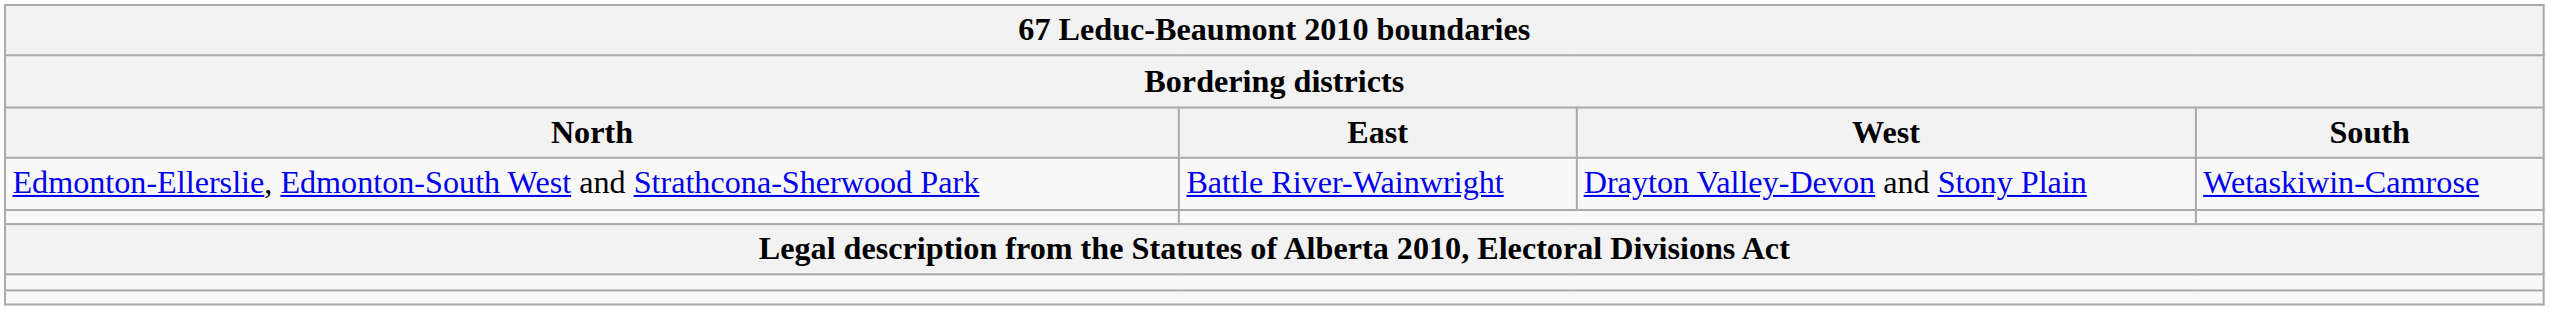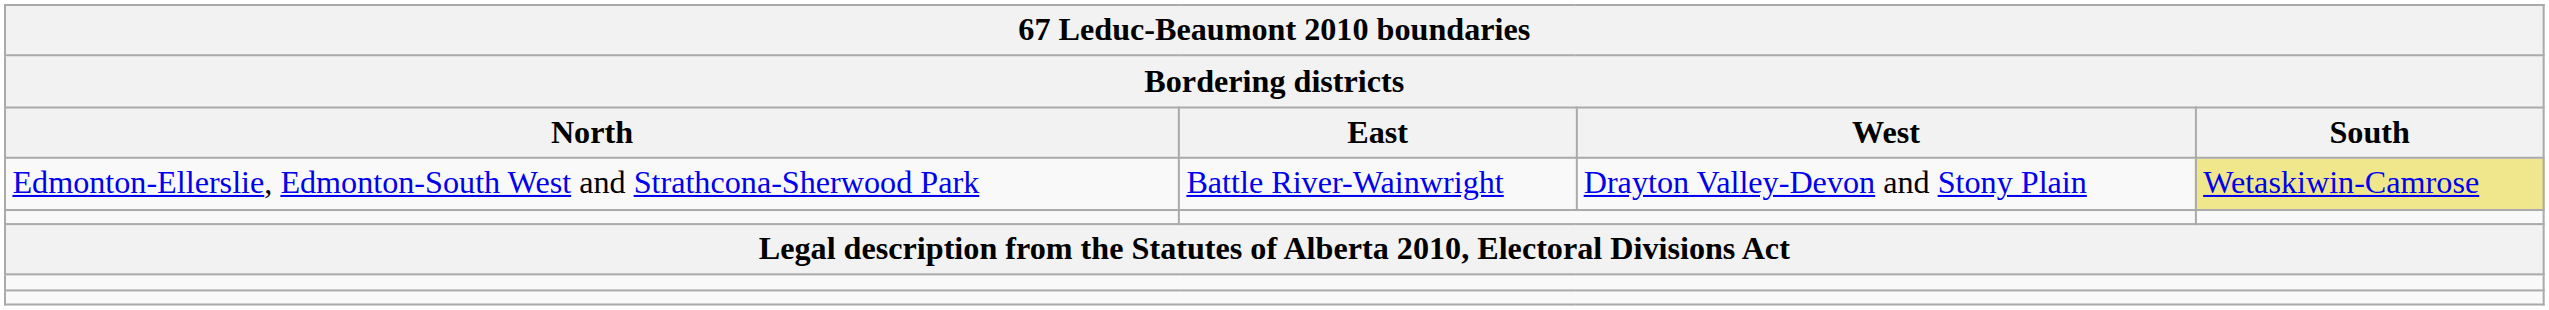(2341, 183) no background -> (2341, 183) khaki background
